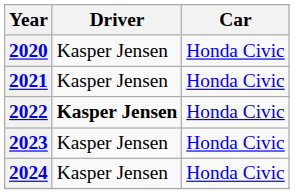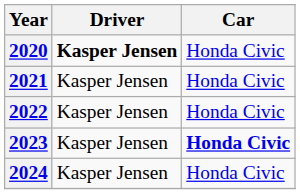(112, 50) normal -> (117, 50) bold
(117, 111) bold -> (112, 111) normal
(235, 142) normal -> (238, 142) bold
